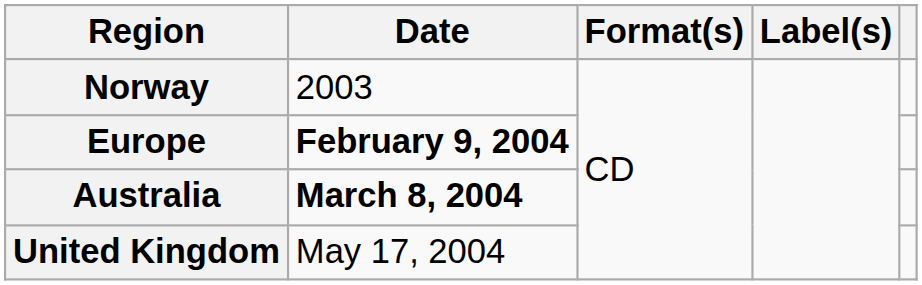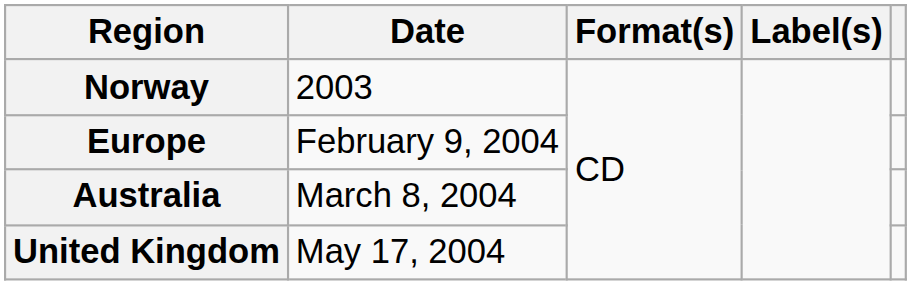(432, 141) bold -> (427, 141) normal
(409, 196) bold -> (406, 196) normal
